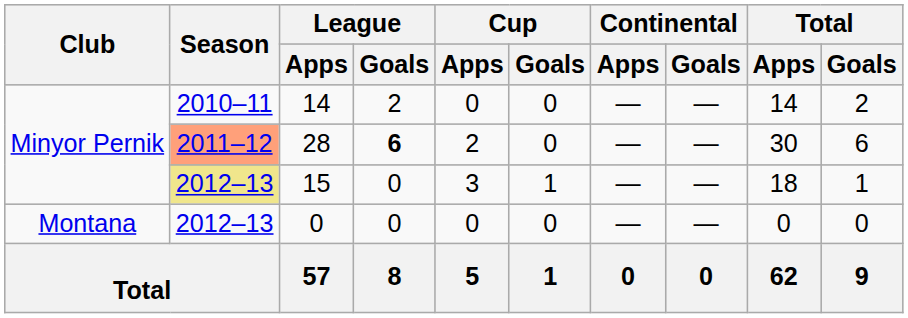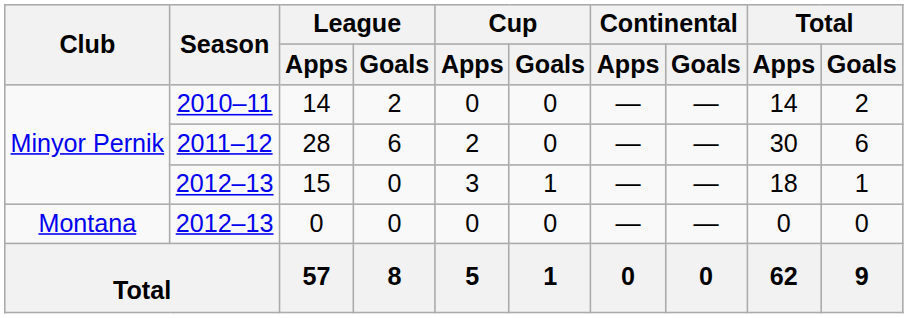(225, 143) lightsalmon background -> (225, 143) no background
(394, 143) bold -> (394, 143) normal
(225, 183) khaki background -> (225, 183) no background
